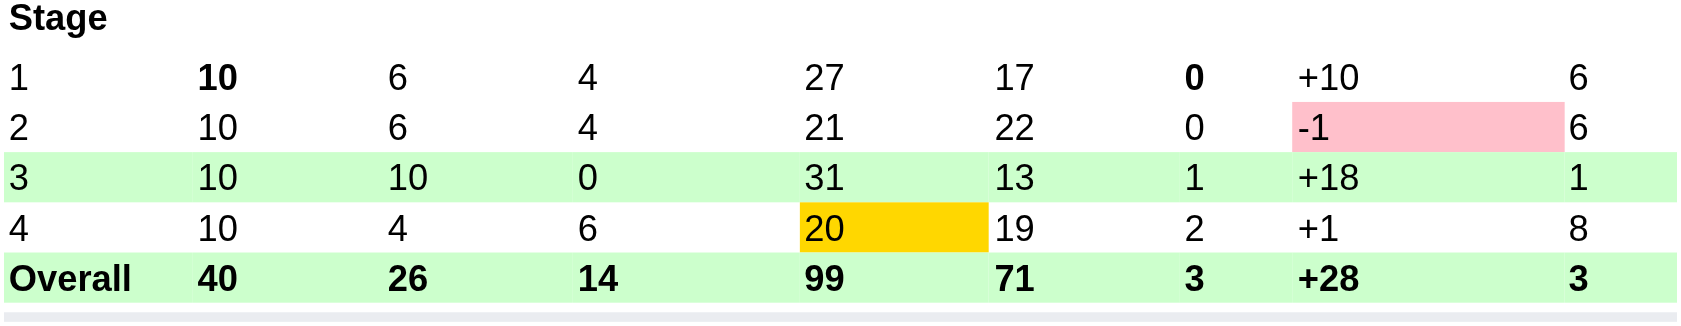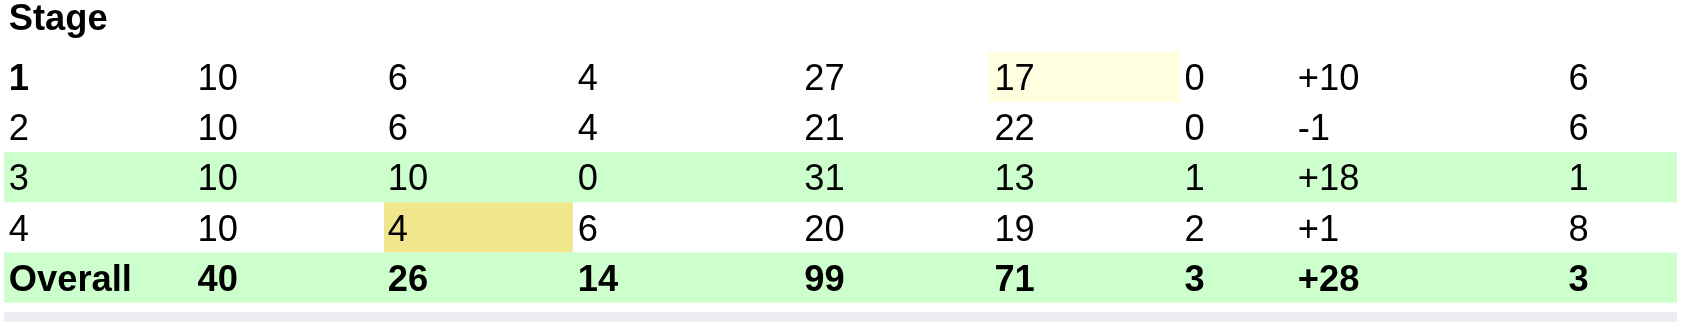(19, 77) normal -> (19, 77) bold
(218, 77) bold -> (218, 77) normal
(1015, 77) no background -> (1015, 77) lightyellow background
(1195, 77) bold -> (1195, 77) normal
(1314, 127) pink background -> (1314, 127) no background
(398, 227) no background -> (398, 227) khaki background
(825, 227) gold background -> (825, 227) no background
